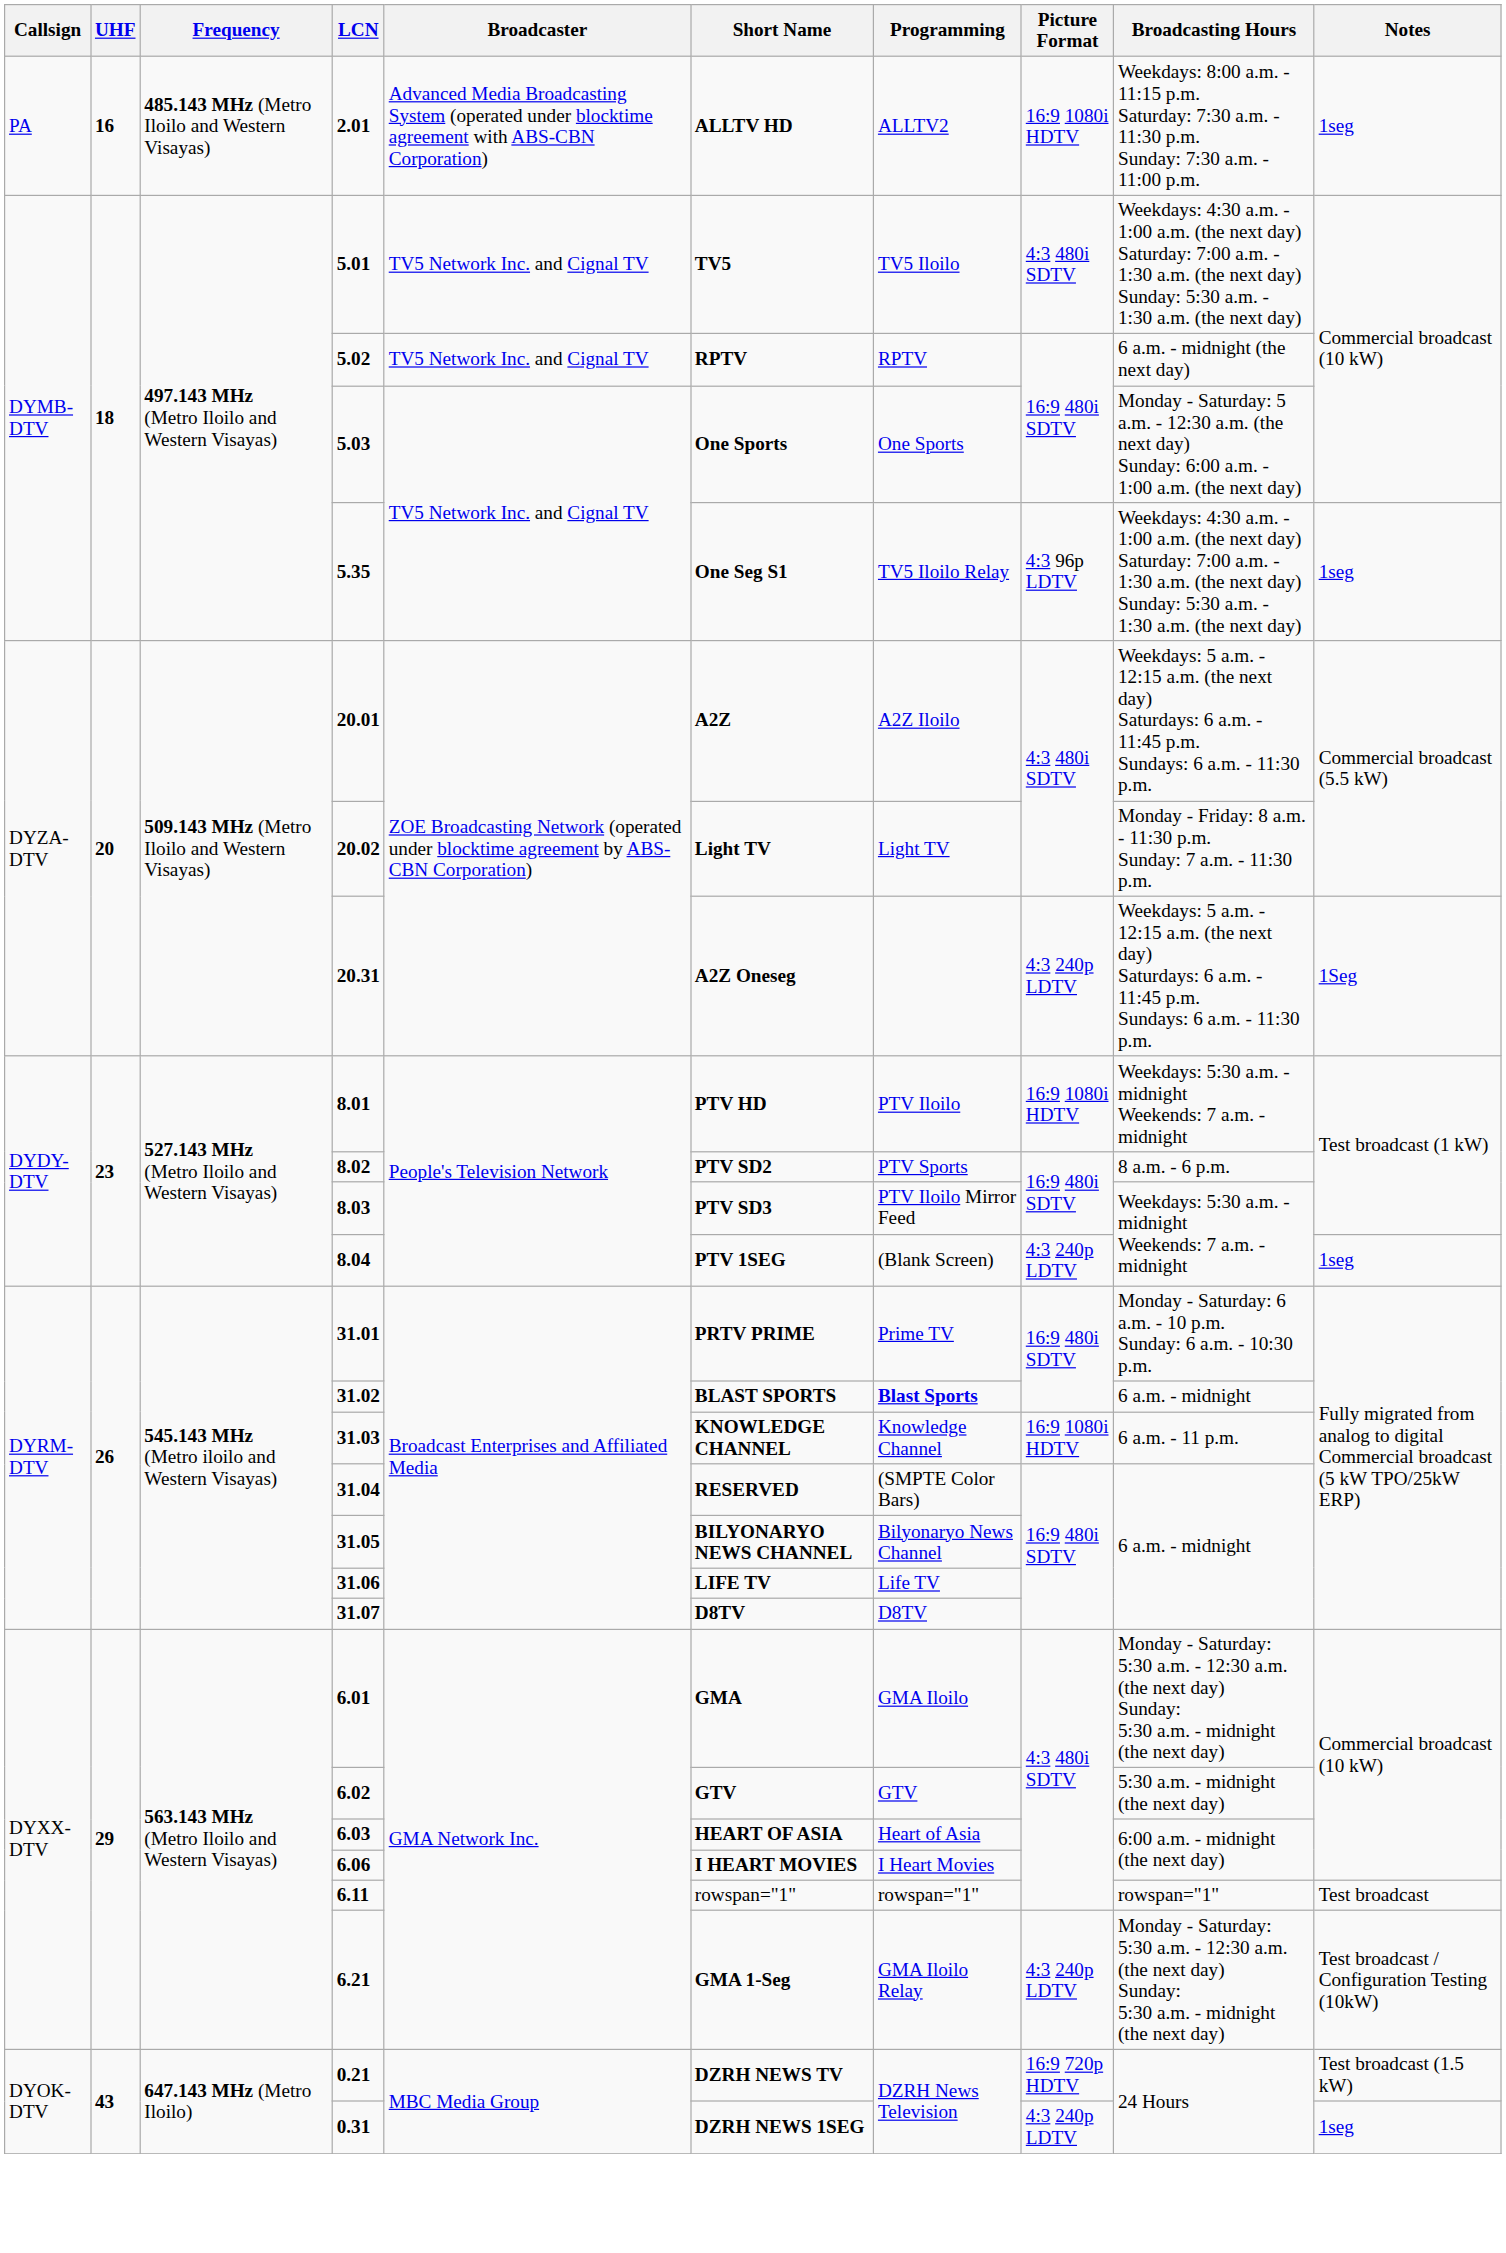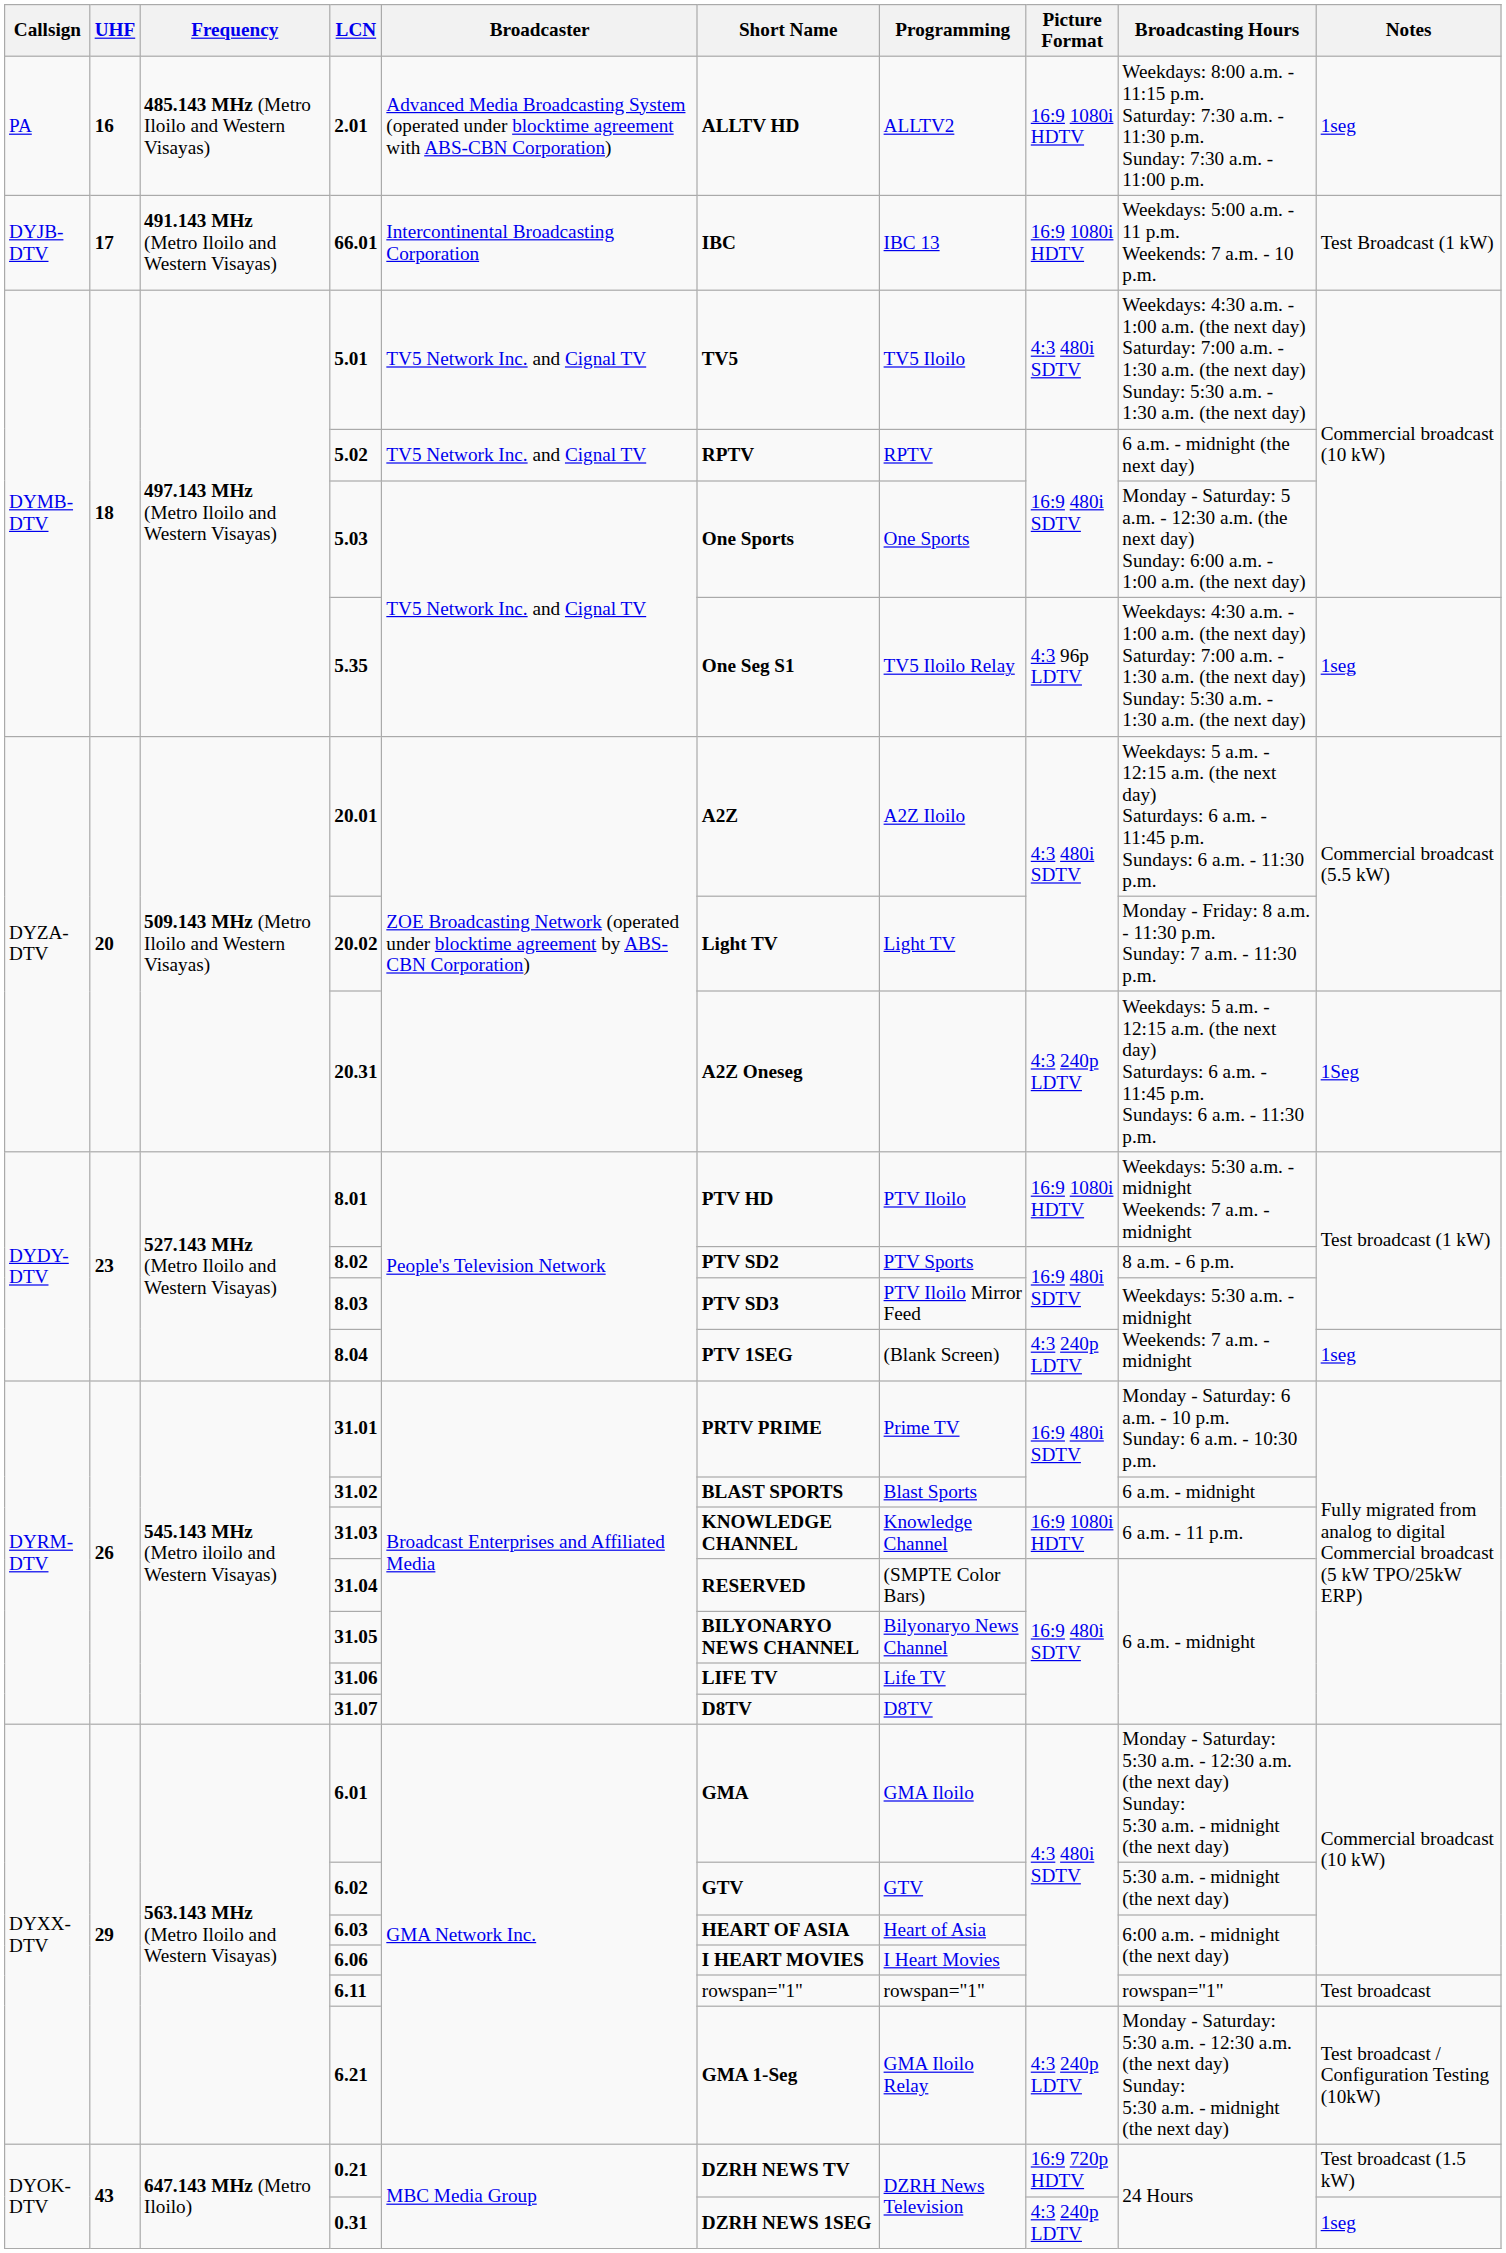+ row: (356, 242)
(928, 1396) bold -> (930, 1491) normal
